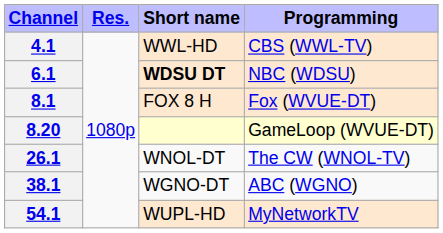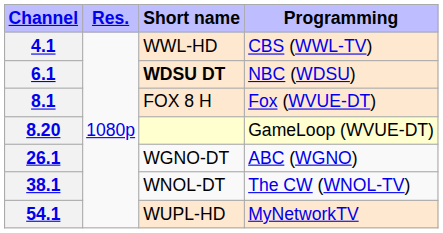(184, 158) WNOL-DT -> (186, 158) WGNO-DT
(329, 158) The CW (WNOL-TV) -> (303, 158) ABC (WGNO)
(186, 185) WGNO-DT -> (184, 185) WNOL-DT
(303, 185) ABC (WGNO) -> (329, 185) The CW (WNOL-TV)
